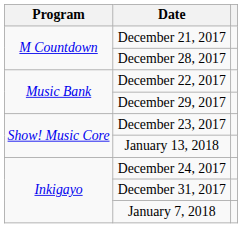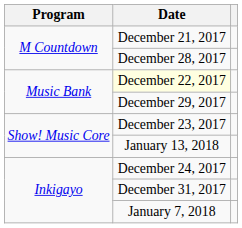(172, 80) no background -> (172, 80) lightyellow background
